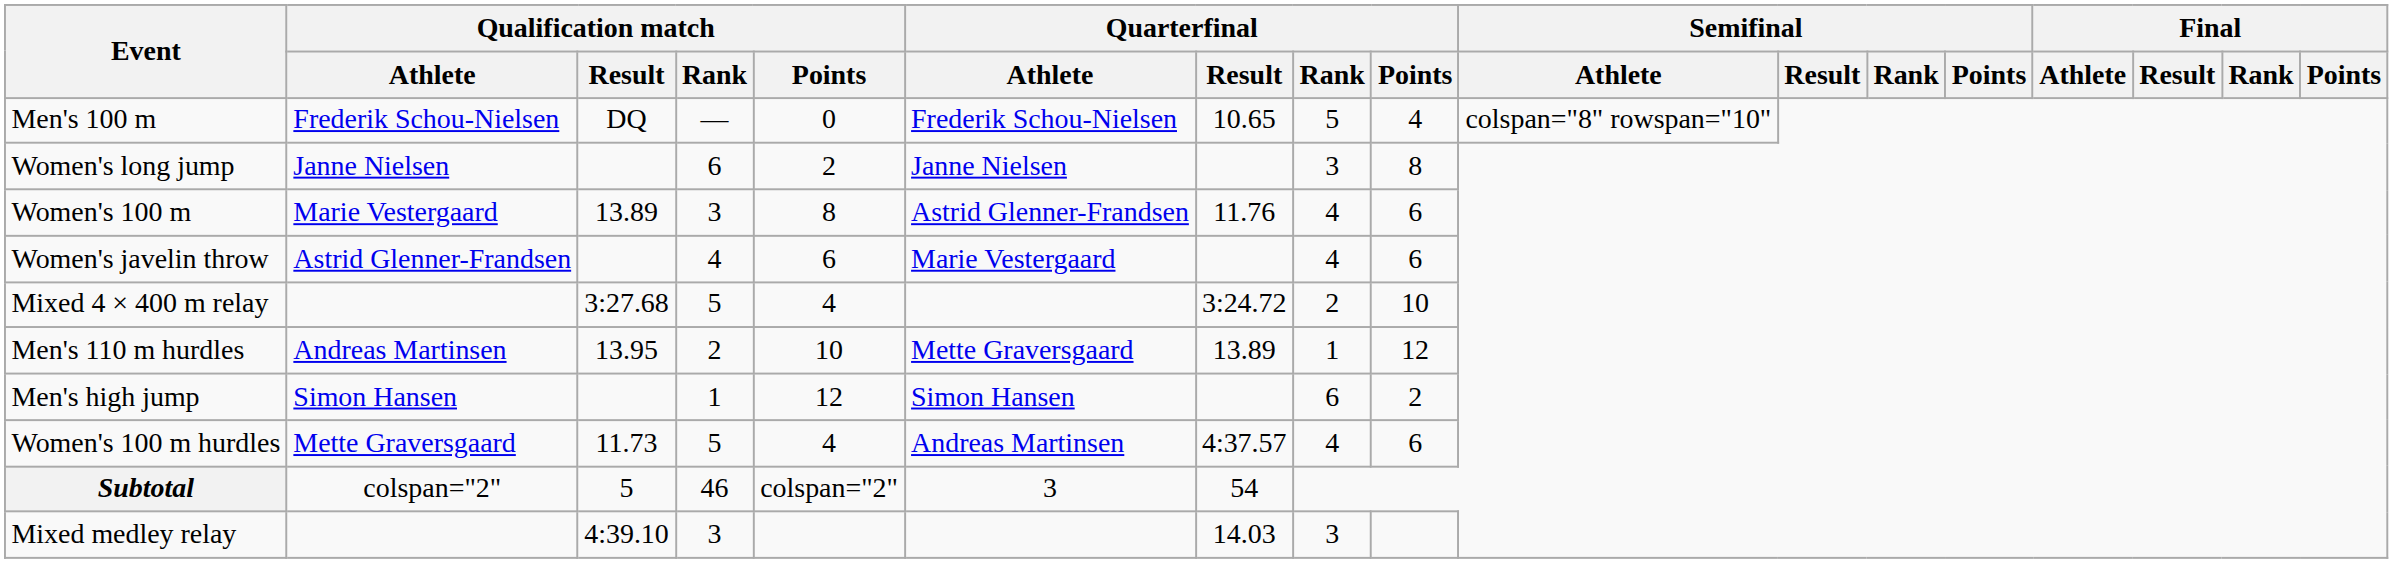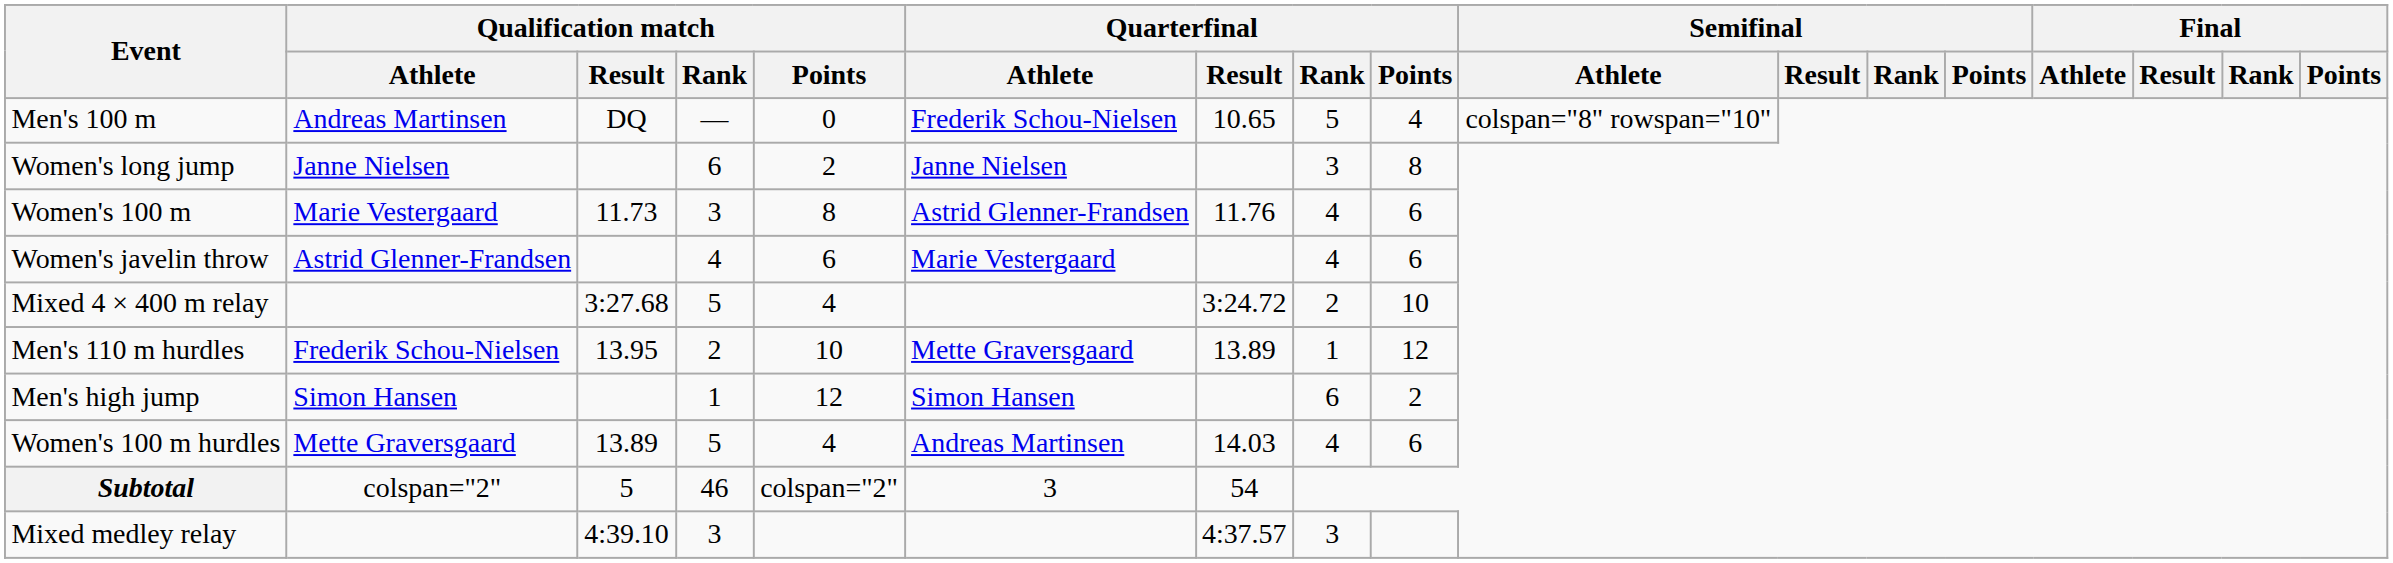(426, 120) Frederik Schou-Nielsen -> (400, 120) Andreas Martinsen
(627, 212) 13.89 -> (627, 212) 11.73
(400, 350) Andreas Martinsen -> (426, 350) Frederik Schou-Nielsen
(627, 442) 11.73 -> (627, 442) 13.89
(1244, 442) 4:37.57 -> (1244, 442) 14.03
(1244, 534) 14.03 -> (1244, 534) 4:37.57
